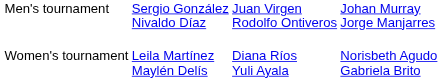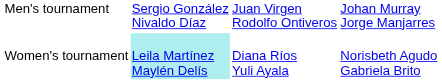(173, 63) no background -> (173, 63) paleturquoise background
